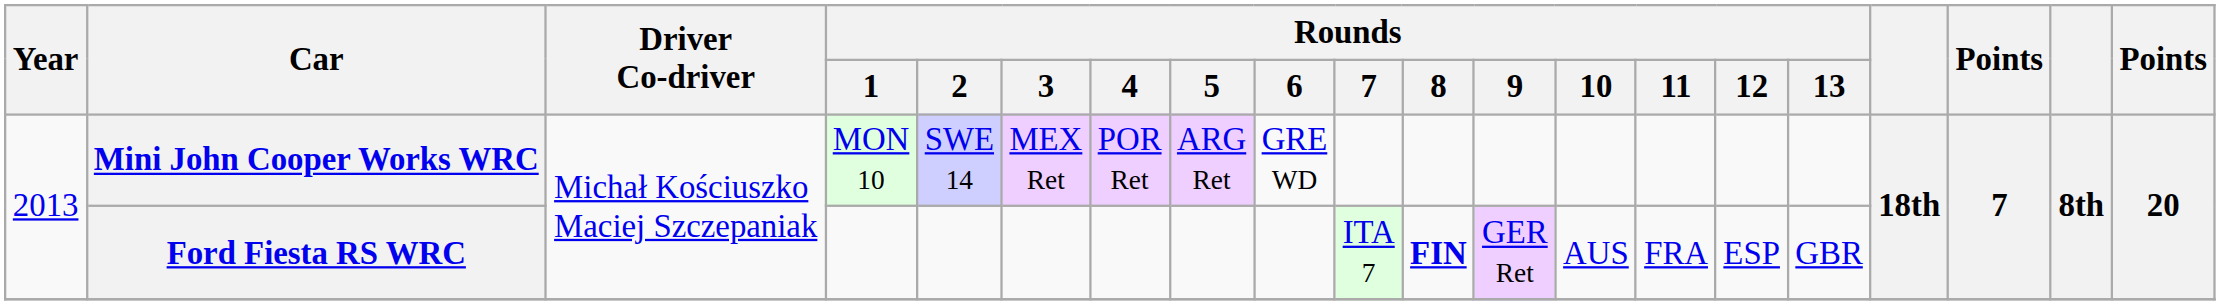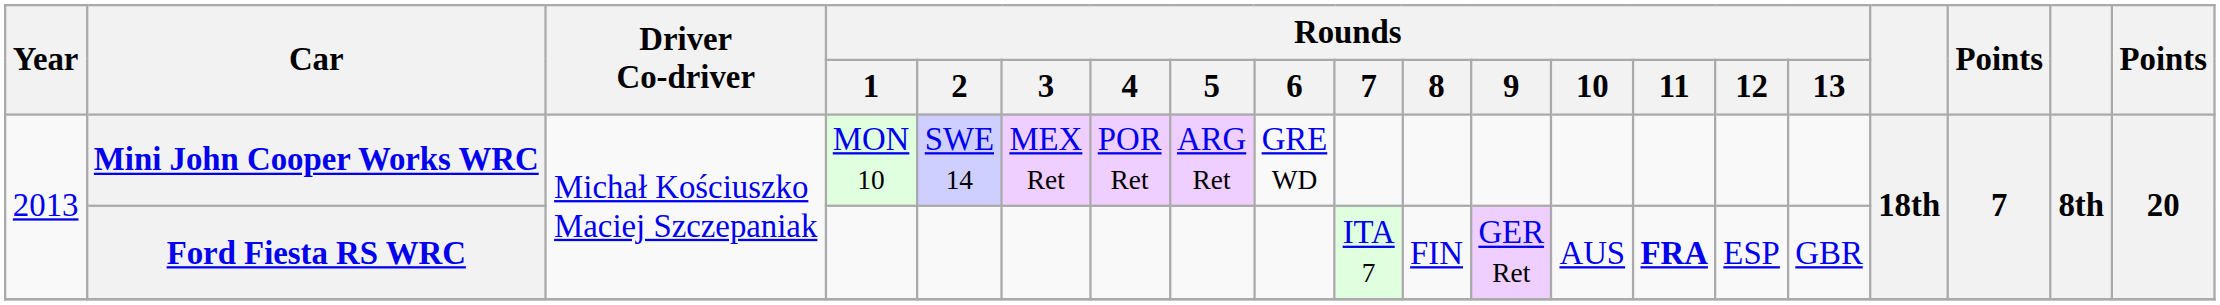(1438, 252) bold -> (1437, 252) normal
(1676, 252) normal -> (1674, 252) bold
